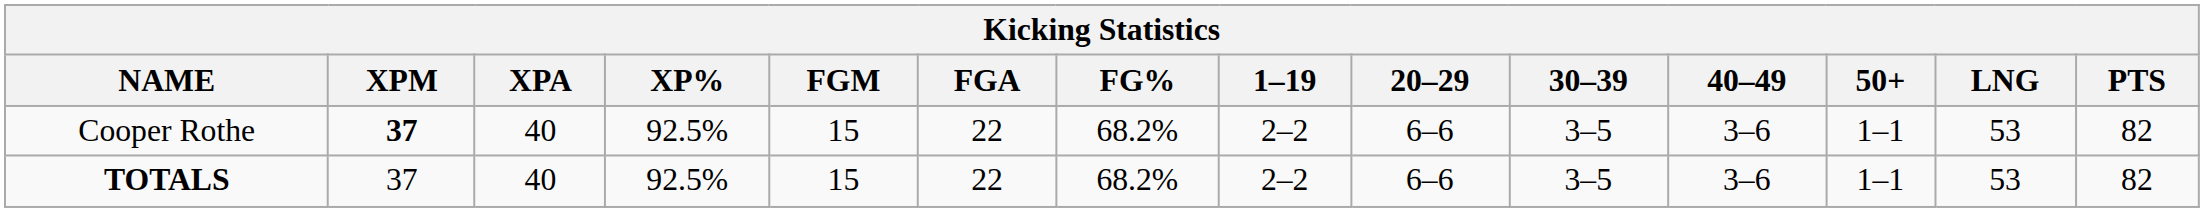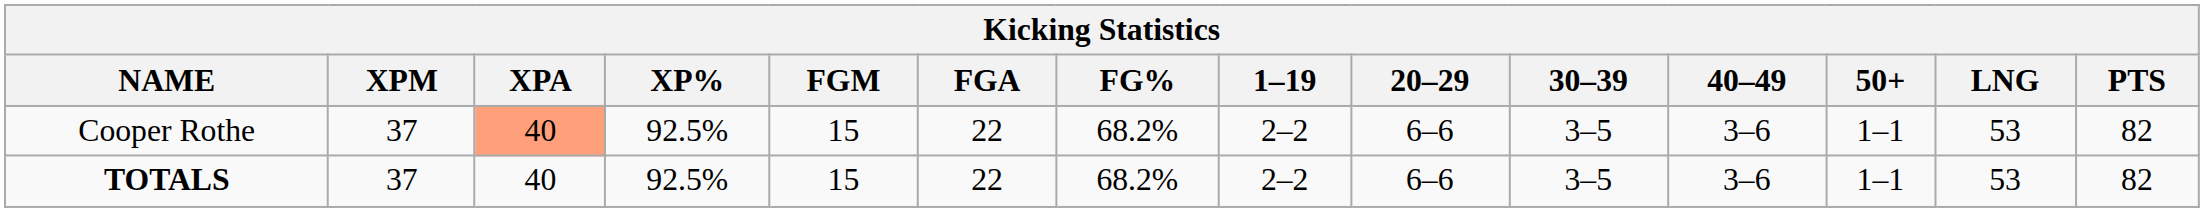(402, 130) bold -> (402, 130) normal
(540, 130) no background -> (540, 130) lightsalmon background
